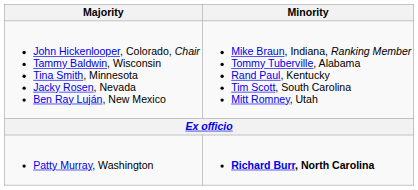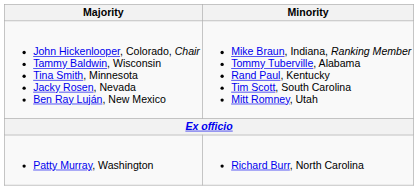(308, 166) bold -> (308, 166) normal
